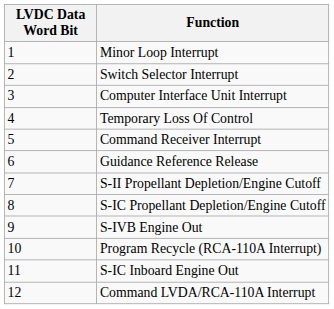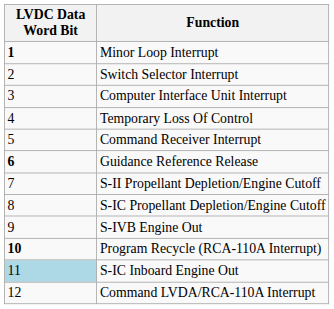(11, 52) normal -> (11, 52) bold
(11, 161) normal -> (11, 161) bold
(14, 249) normal -> (14, 249) bold
(14, 270) no background -> (14, 270) lightblue background
